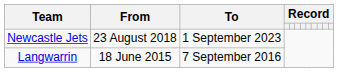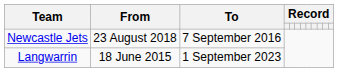(232, 38) 1 September 2023 -> (232, 38) 7 September 2016
(232, 57) 7 September 2016 -> (232, 57) 1 September 2023
